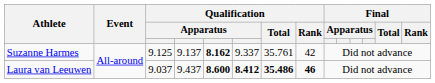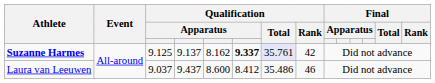(43, 52) normal -> (45, 52) bold
(218, 52) bold -> (218, 52) normal
(247, 52) normal -> (247, 52) bold
(279, 52) no background -> (279, 52) lavender background
(218, 70) bold -> (218, 70) normal
(247, 70) bold -> (247, 70) normal
(279, 70) bold -> (279, 70) normal
(310, 70) bold -> (310, 70) normal
